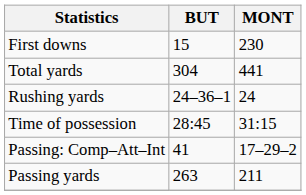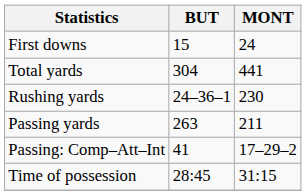(251, 44) 230 -> (247, 44) 24
(247, 97) 24 -> (251, 97) 230
rows swapped: (54, 176) <-> (72, 123)
